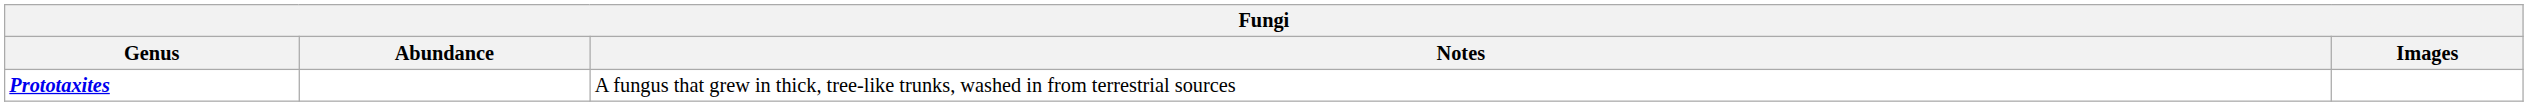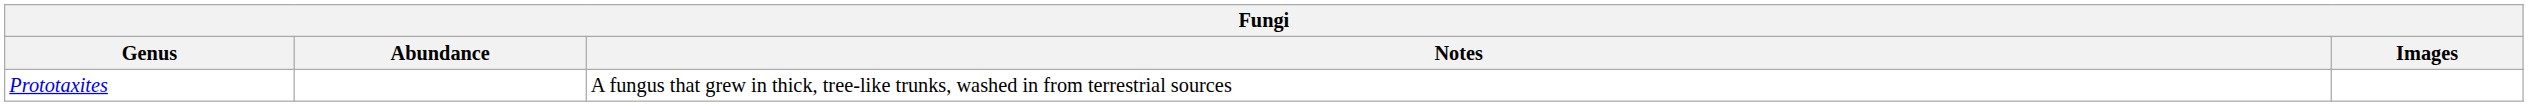(60, 85) bold -> (59, 85) normal
